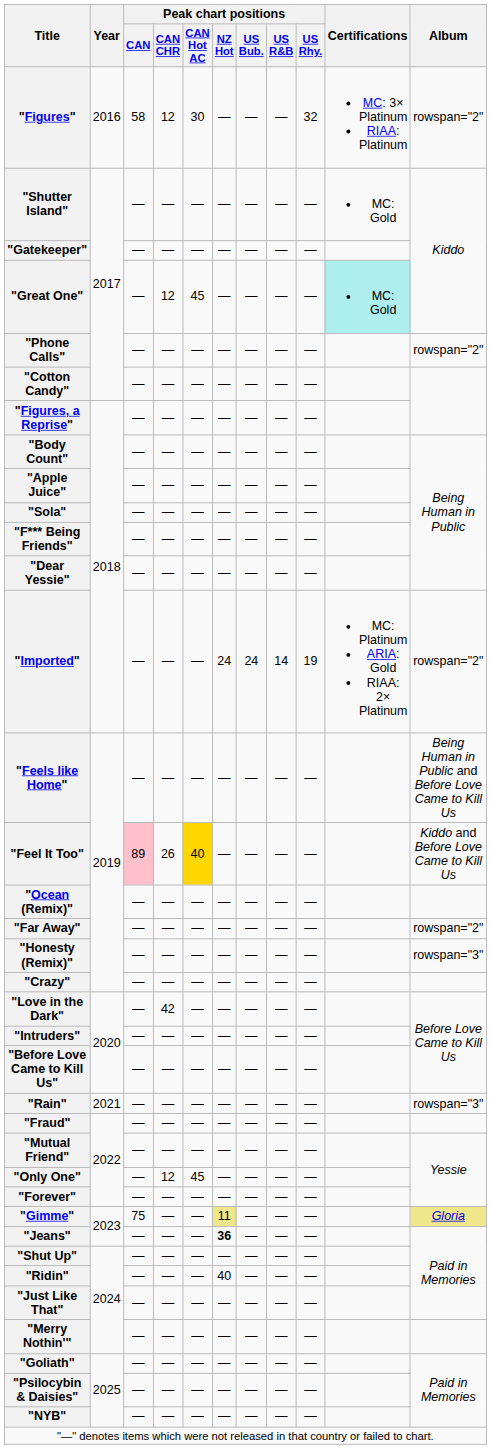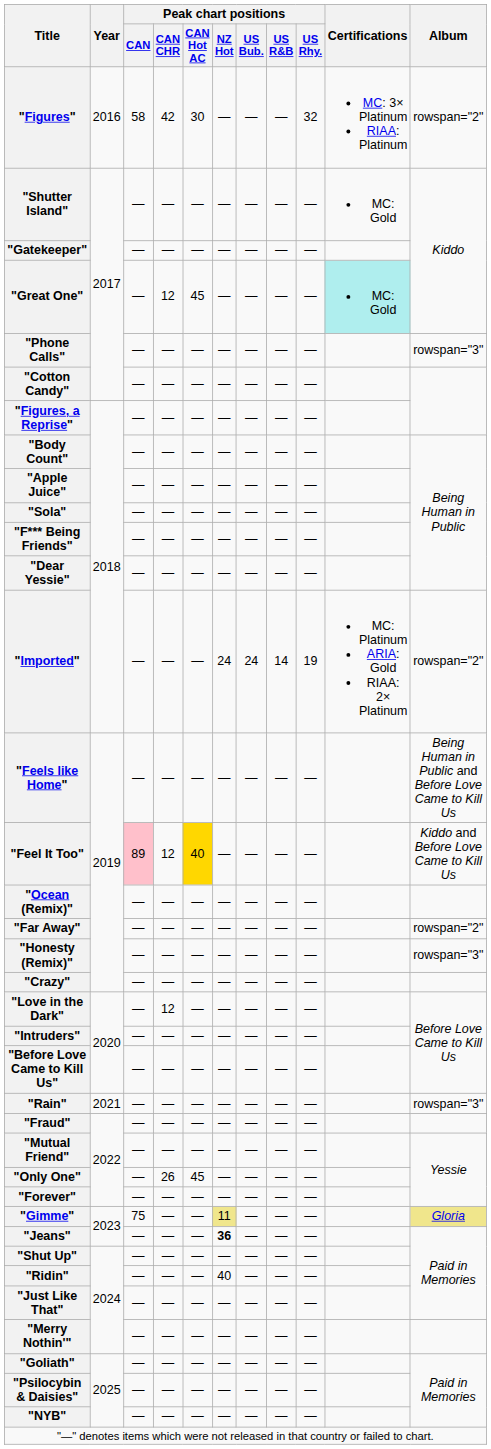(168, 117) 12 -> (168, 117) 42
(448, 350) rowspan="2" -> (448, 350) rowspan="3"
(168, 853) 26 -> (168, 853) 12
(168, 1009) 42 -> (168, 1009) 12
(168, 1176) 12 -> (168, 1176) 26
